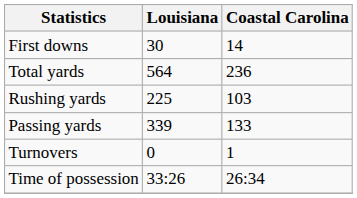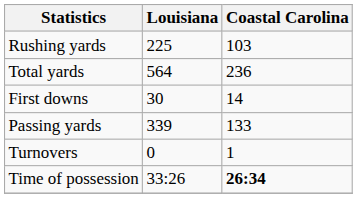rows swapped: (48, 44) <-> (57, 98)
(245, 179) normal -> (246, 179) bold
